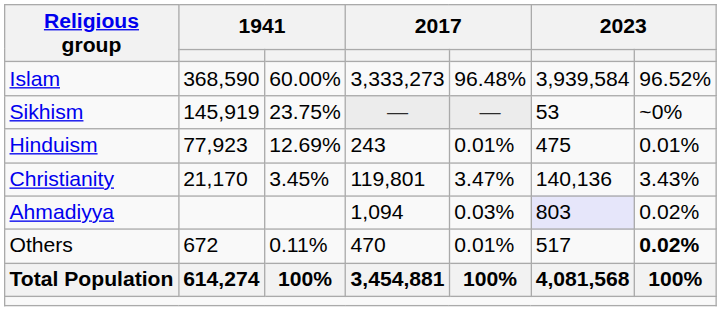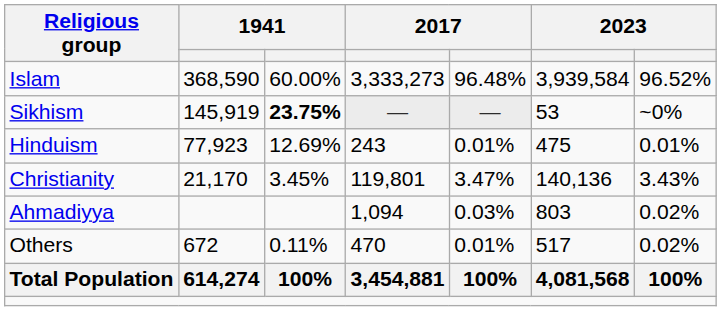(305, 111) normal -> (305, 111) bold
(553, 212) lavender background -> (553, 212) no background
(669, 245) bold -> (669, 245) normal
